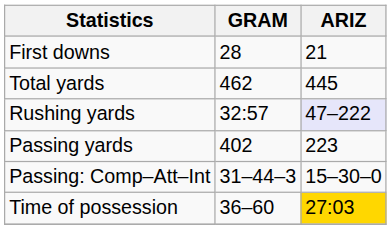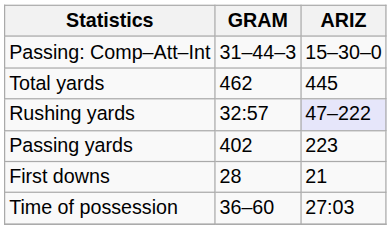rows swapped: (59, 51) <-> (110, 176)
(330, 208) gold background -> (330, 208) no background
